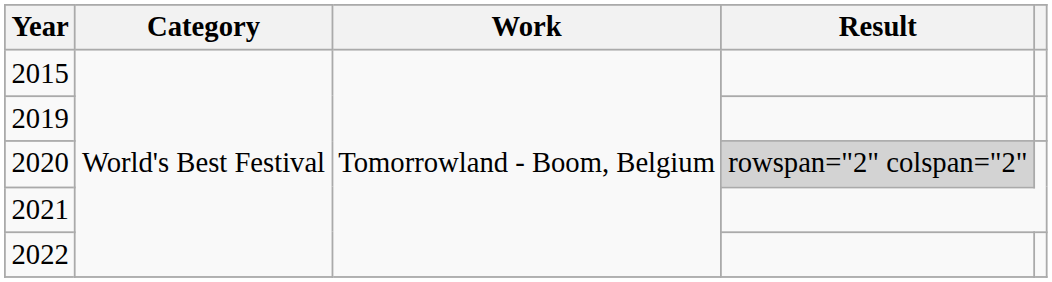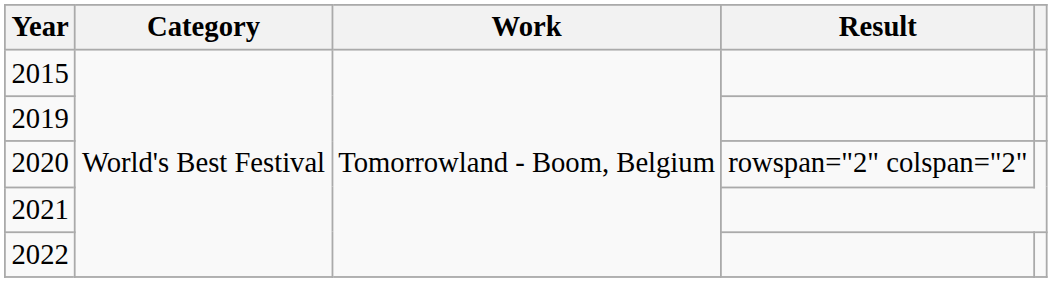(878, 163) lightgrey background -> (878, 163) no background
